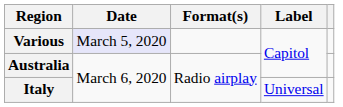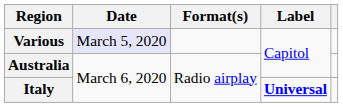(294, 89) normal -> (295, 89) bold
